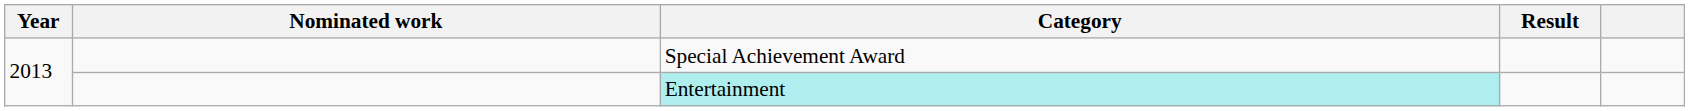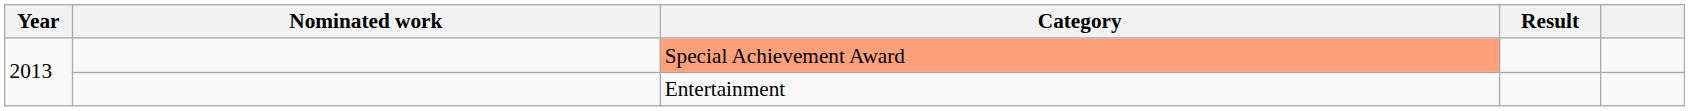(785, 55) no background -> (785, 55) lightsalmon background
(725, 88) paleturquoise background -> (725, 88) no background
